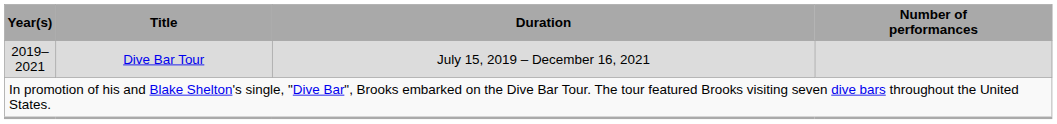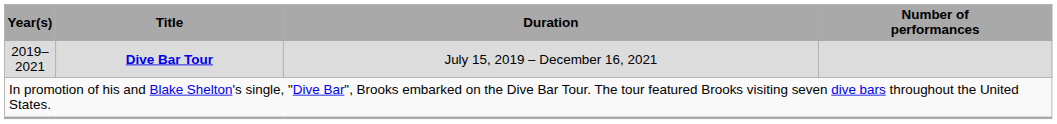(164, 59) normal -> (169, 59) bold
